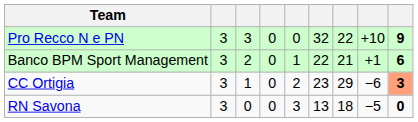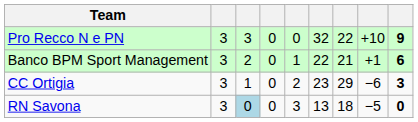(400, 83) lightsalmon background -> (400, 83) no background
(248, 106) no background -> (248, 106) lightblue background
